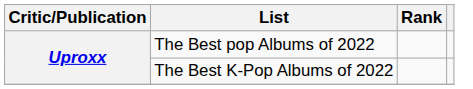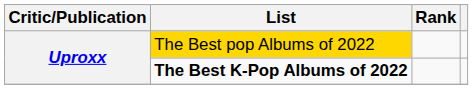(265, 44) no background -> (265, 44) gold background
(274, 71) normal -> (281, 71) bold
